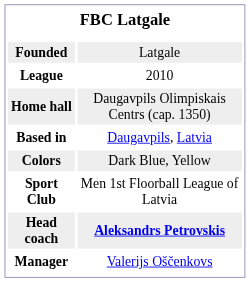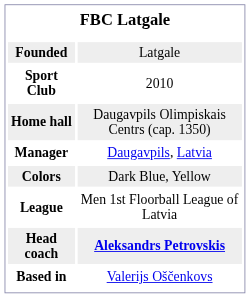(41, 75) League -> (41, 83) Sport Club
(41, 137) Based in -> (41, 153) Manager
(41, 191) Sport Club -> (41, 207) League
(41, 261) Manager -> (41, 276) Based in
